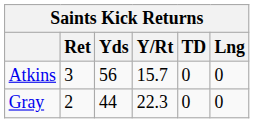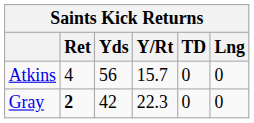(69, 74) 3 -> (69, 74) 4
(69, 103) normal -> (69, 103) bold
(108, 103) 44 -> (108, 103) 42
